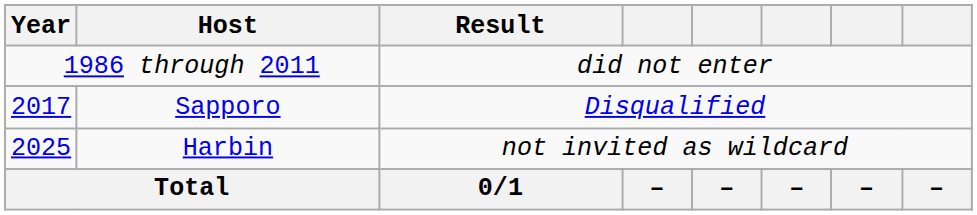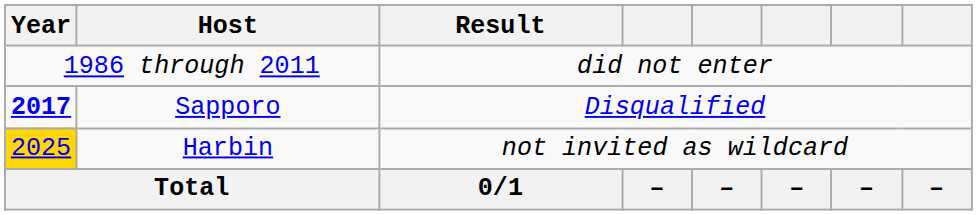(41, 107) normal -> (41, 107) bold
(41, 148) no background -> (41, 148) gold background
